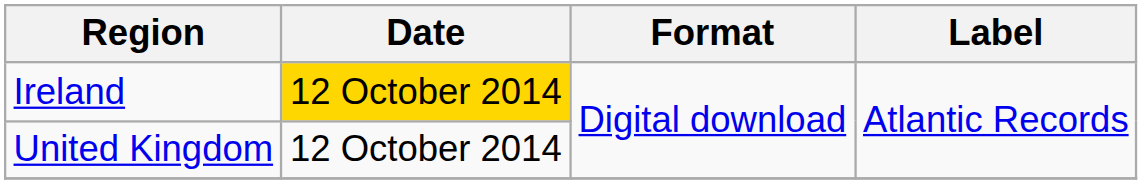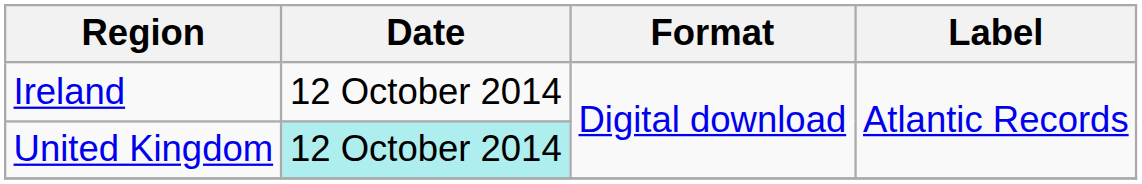(426, 91) gold background -> (426, 91) no background
(426, 149) no background -> (426, 149) paleturquoise background
